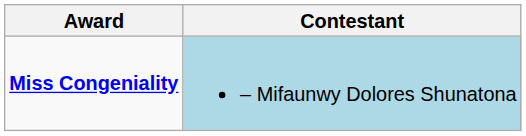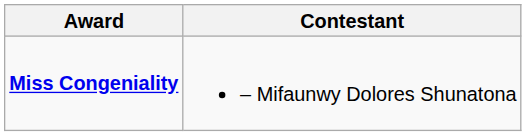(352, 94) lightblue background -> (352, 94) no background
